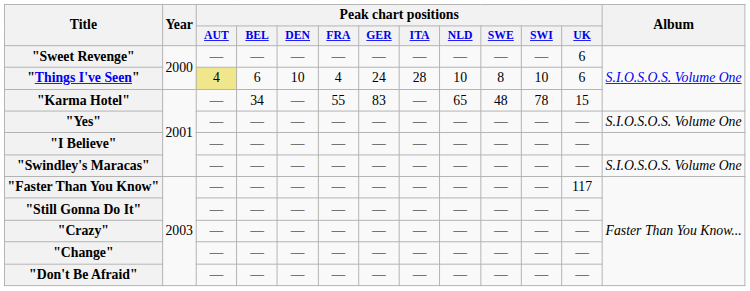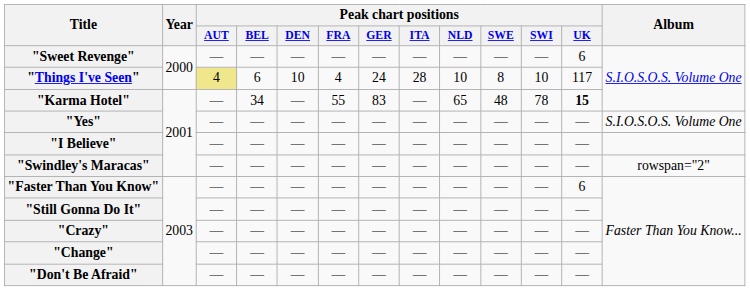(582, 78) 6 -> (582, 78) 117
(582, 100) normal -> (582, 100) bold
(674, 165) S.I.O.S.O.S. Volume One -> (674, 165) rowspan="2"
(582, 187) 117 -> (582, 187) 6
